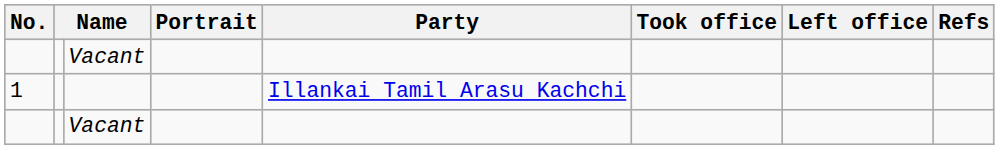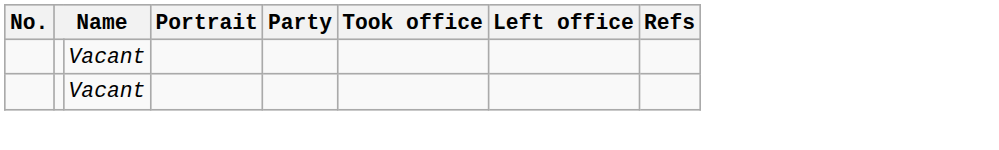- row: (16, 92)
